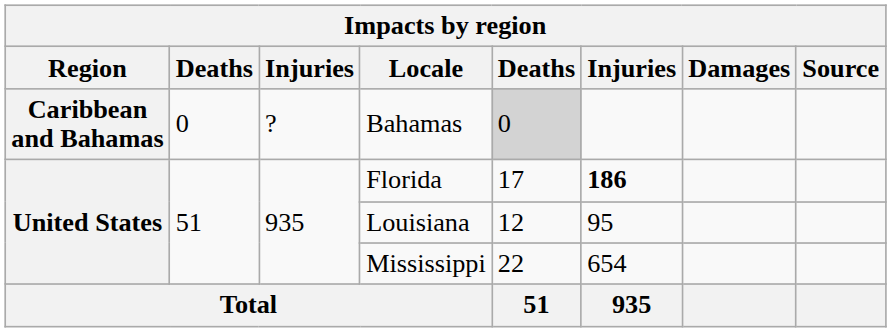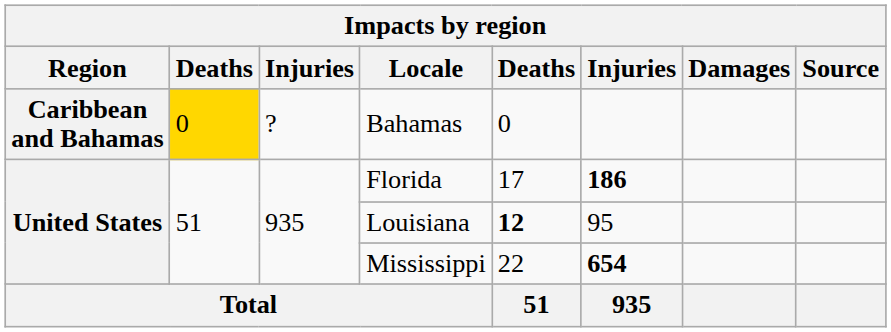(182, 123) no background -> (182, 123) gold background
(504, 123) lightgrey background -> (504, 123) no background
(511, 221) normal -> (511, 221) bold
(607, 263) normal -> (607, 263) bold
